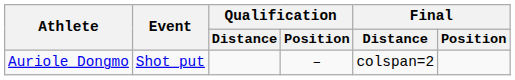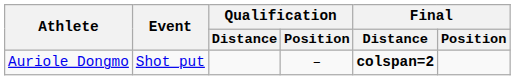(395, 62) normal -> (395, 62) bold
